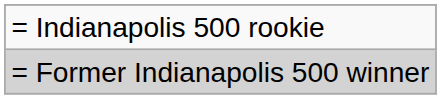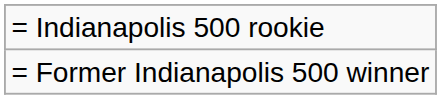(220, 72) lightgrey background -> (220, 72) no background
